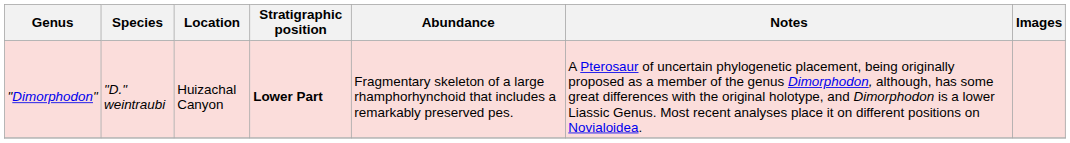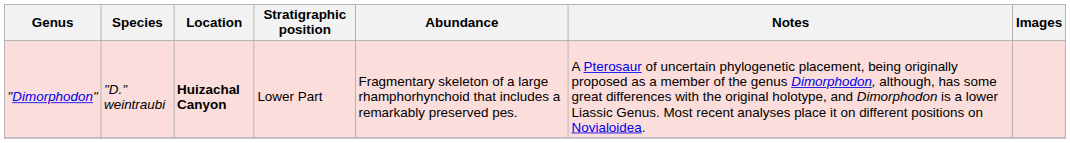(207, 96) normal -> (208, 96) bold
(288, 96) bold -> (290, 96) normal
